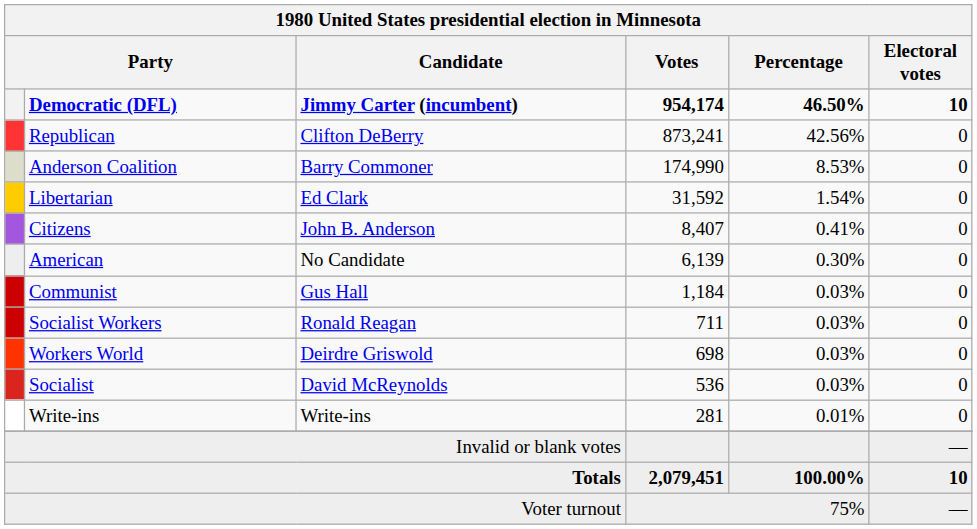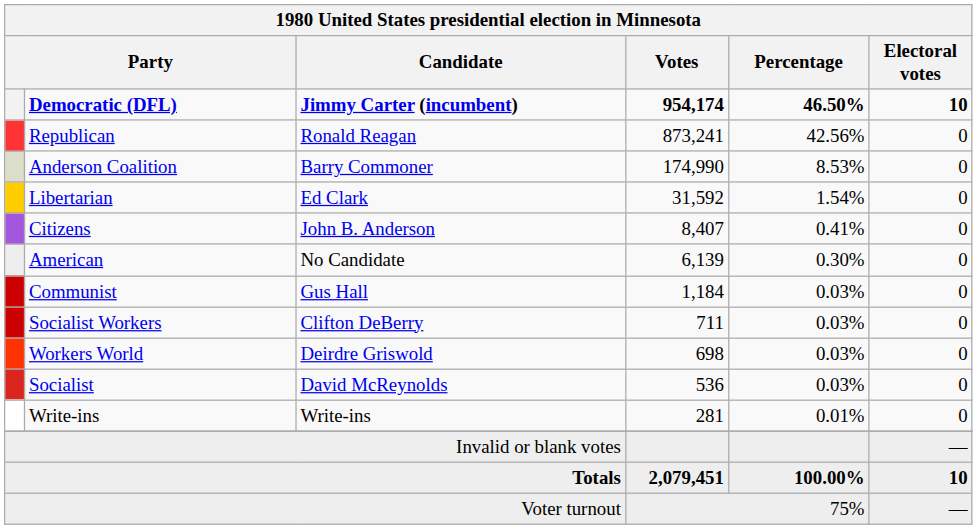(362, 135) Clifton DeBerry -> (358, 135) Ronald Reagan
(358, 322) Ronald Reagan -> (362, 322) Clifton DeBerry
